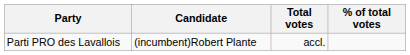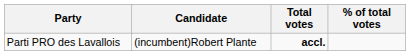(314, 42) normal -> (314, 42) bold
